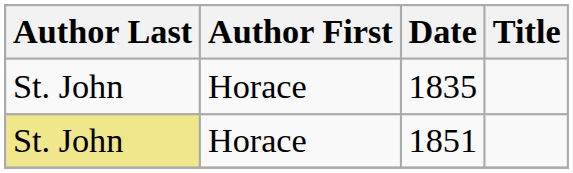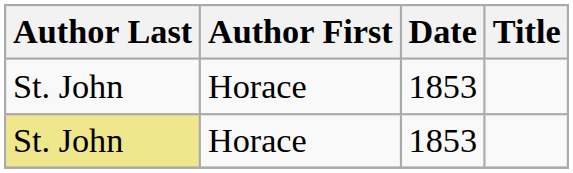(443, 85) 1835 -> (443, 85) 1853
(443, 140) 1851 -> (443, 140) 1853
